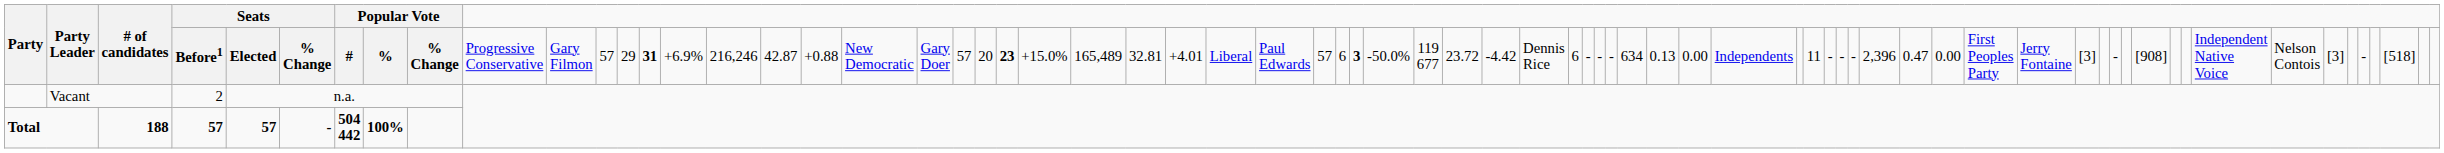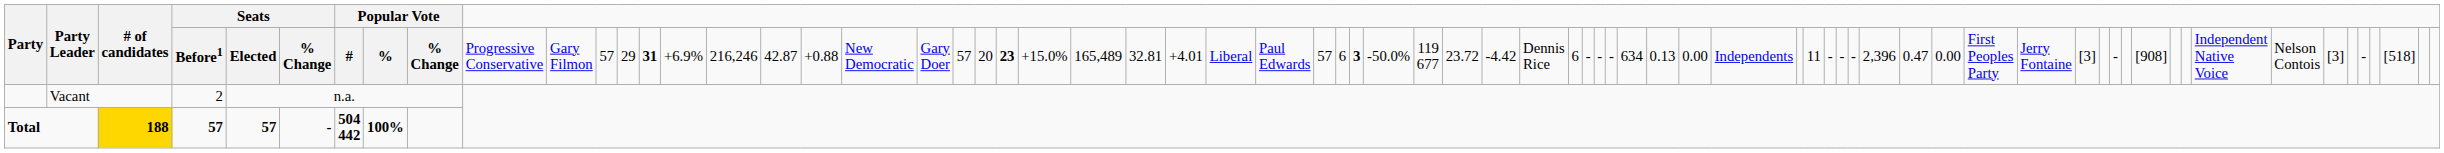(158, 127) no background -> (158, 127) gold background
